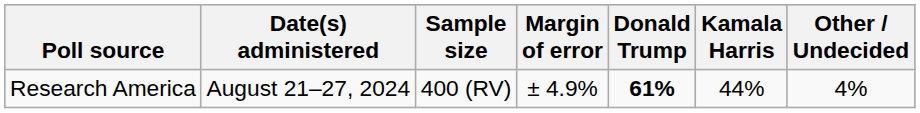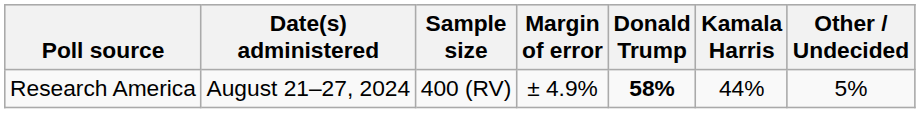(652, 88) 61% -> (652, 88) 58%
(851, 88) 4% -> (851, 88) 5%
